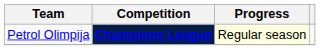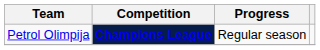(262, 34) lightyellow background -> (262, 34) no background
